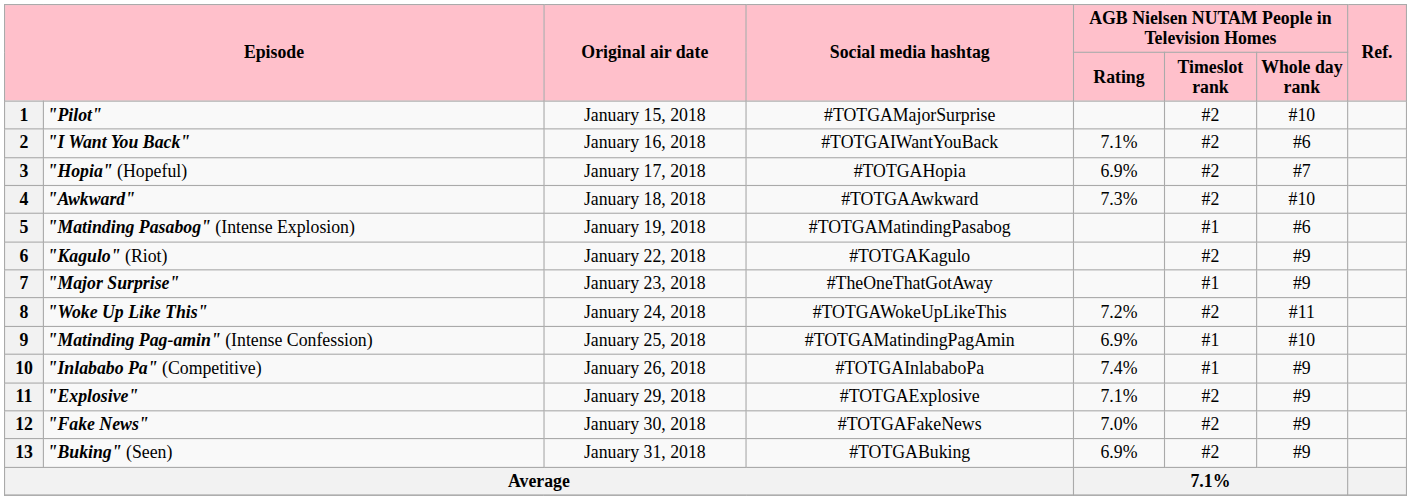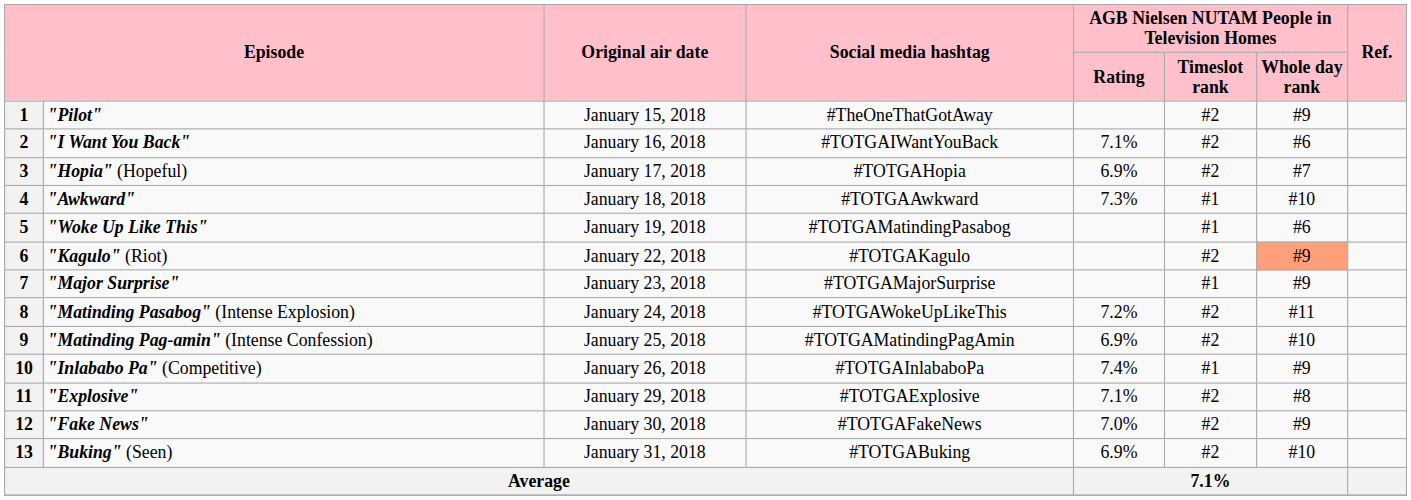(910, 114) #TOTGAMajorSurprise -> (910, 114) #TheOneThatGotAway
(1302, 114) #10 -> (1302, 114) #9
(1210, 199) #2 -> (1210, 199) #1
(201, 227) "Matinding Pasabog" (Intense Explosion) -> (128, 227) "Woke Up Like This"
(1302, 255) no background -> (1302, 255) lightsalmon background
(910, 283) #TheOneThatGotAway -> (910, 283) #TOTGAMajorSurprise
(128, 312) "Woke Up Like This" -> (201, 312) "Matinding Pasabog" (Intense Explosion)
(1210, 340) #1 -> (1210, 340) #2
(1302, 396) #9 -> (1302, 396) #8
(1302, 452) #9 -> (1302, 452) #10
